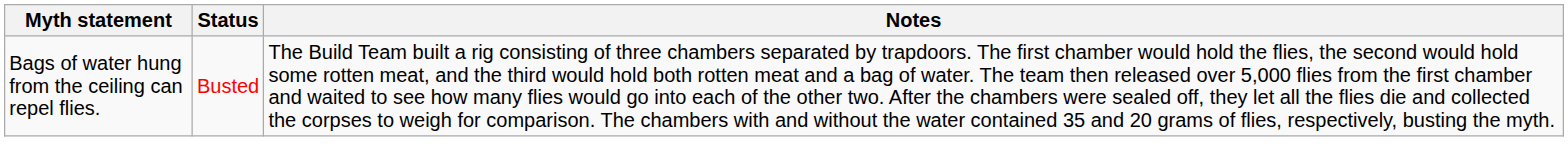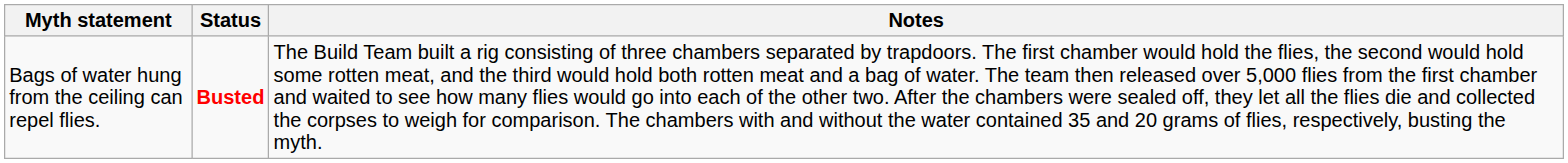(228, 85) normal -> (230, 97) bold
